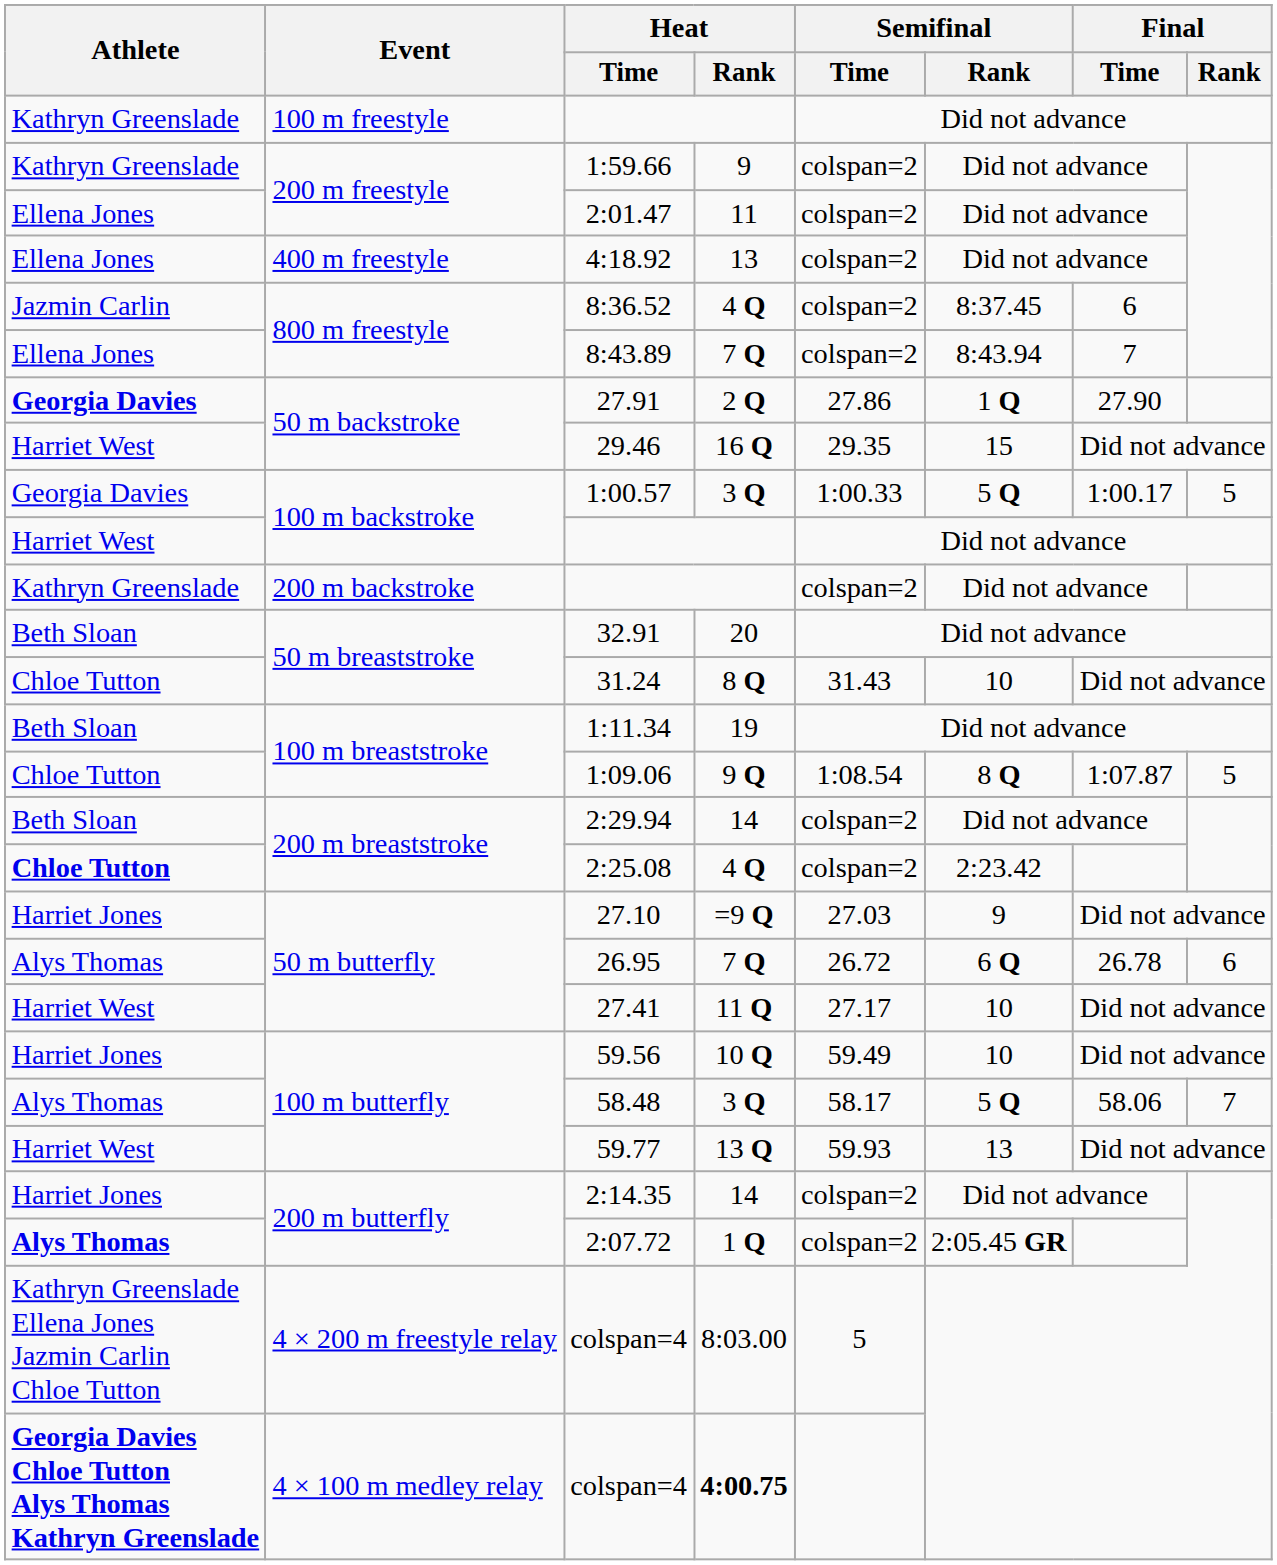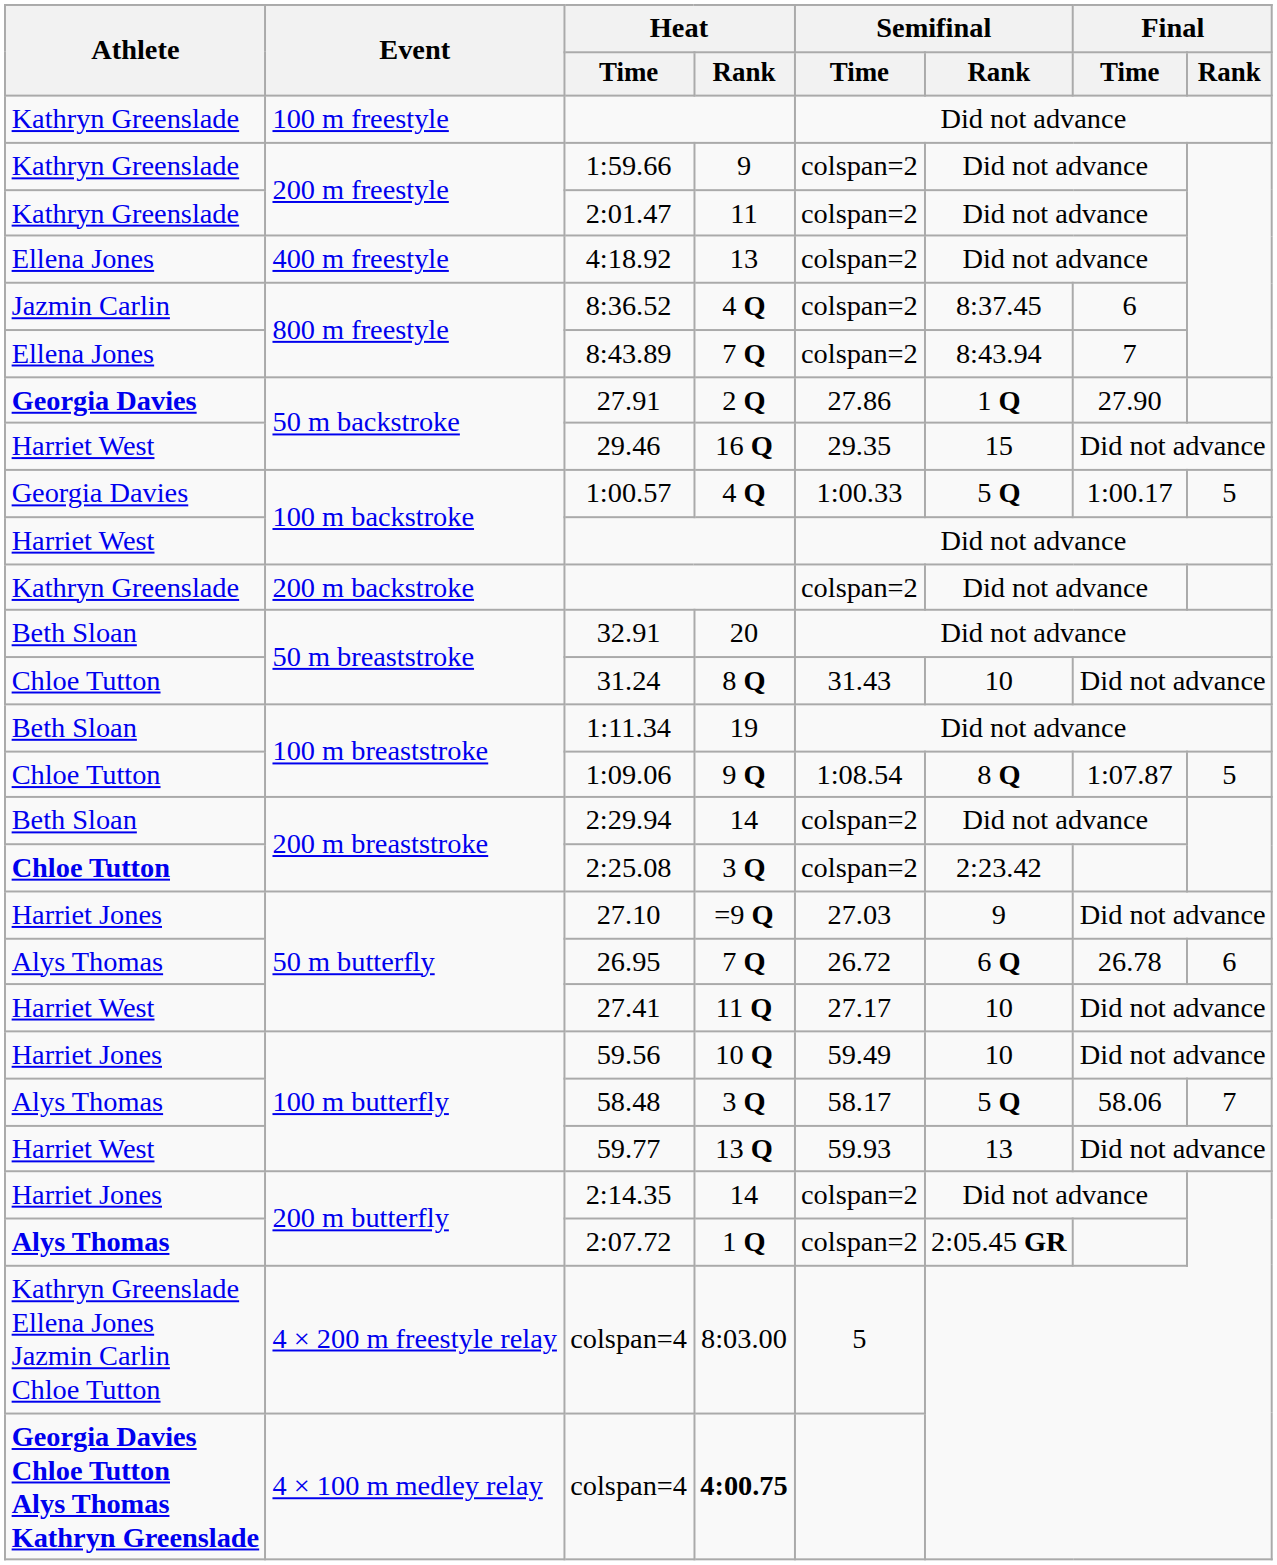(83, 212) Ellena Jones -> (125, 212) Kathryn Greenslade
(744, 493) 3 Q -> (744, 493) 4 Q
(744, 867) 4 Q -> (744, 867) 3 Q
